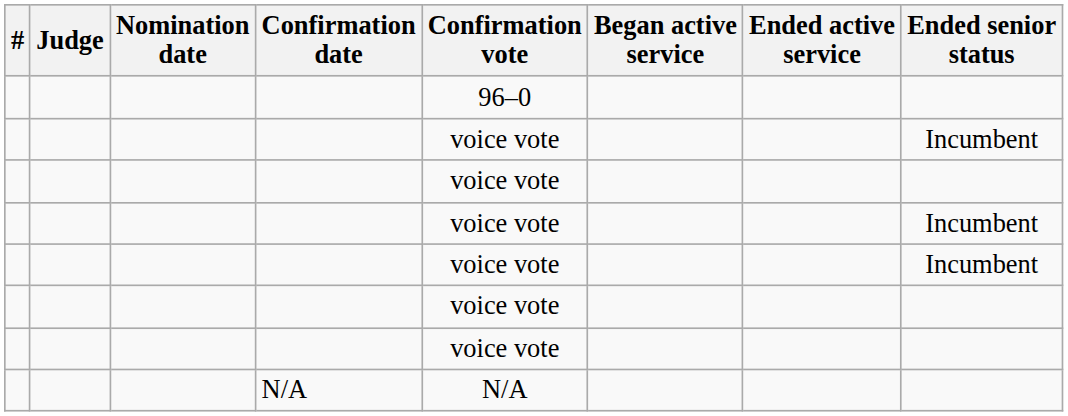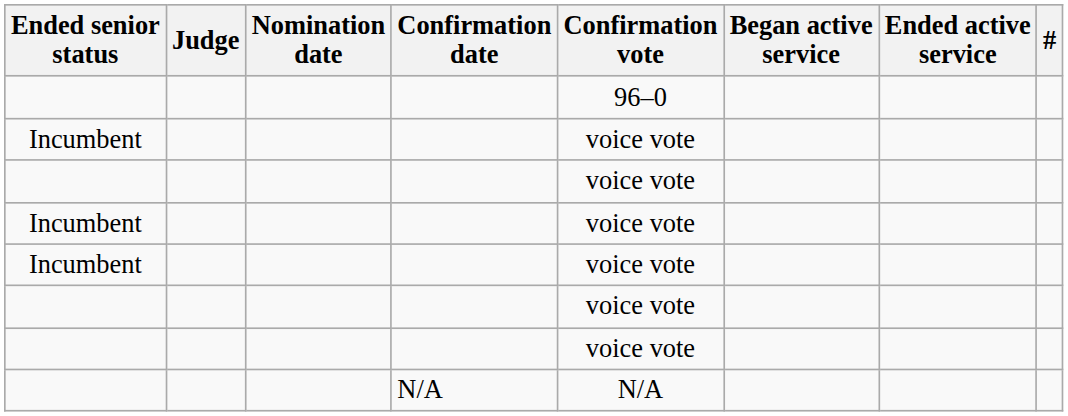columns swapped: (18, 40) <-> (982, 40)
